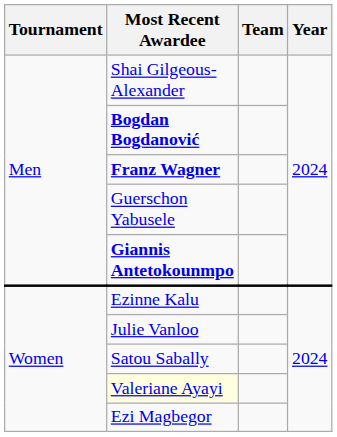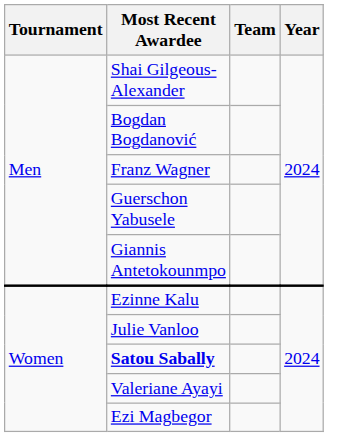(155, 130) bold -> (154, 130) normal
(165, 169) bold -> (160, 169) normal
(172, 259) bold -> (168, 259) normal
(160, 358) normal -> (163, 358) bold
(167, 388) lightyellow background -> (167, 388) no background
